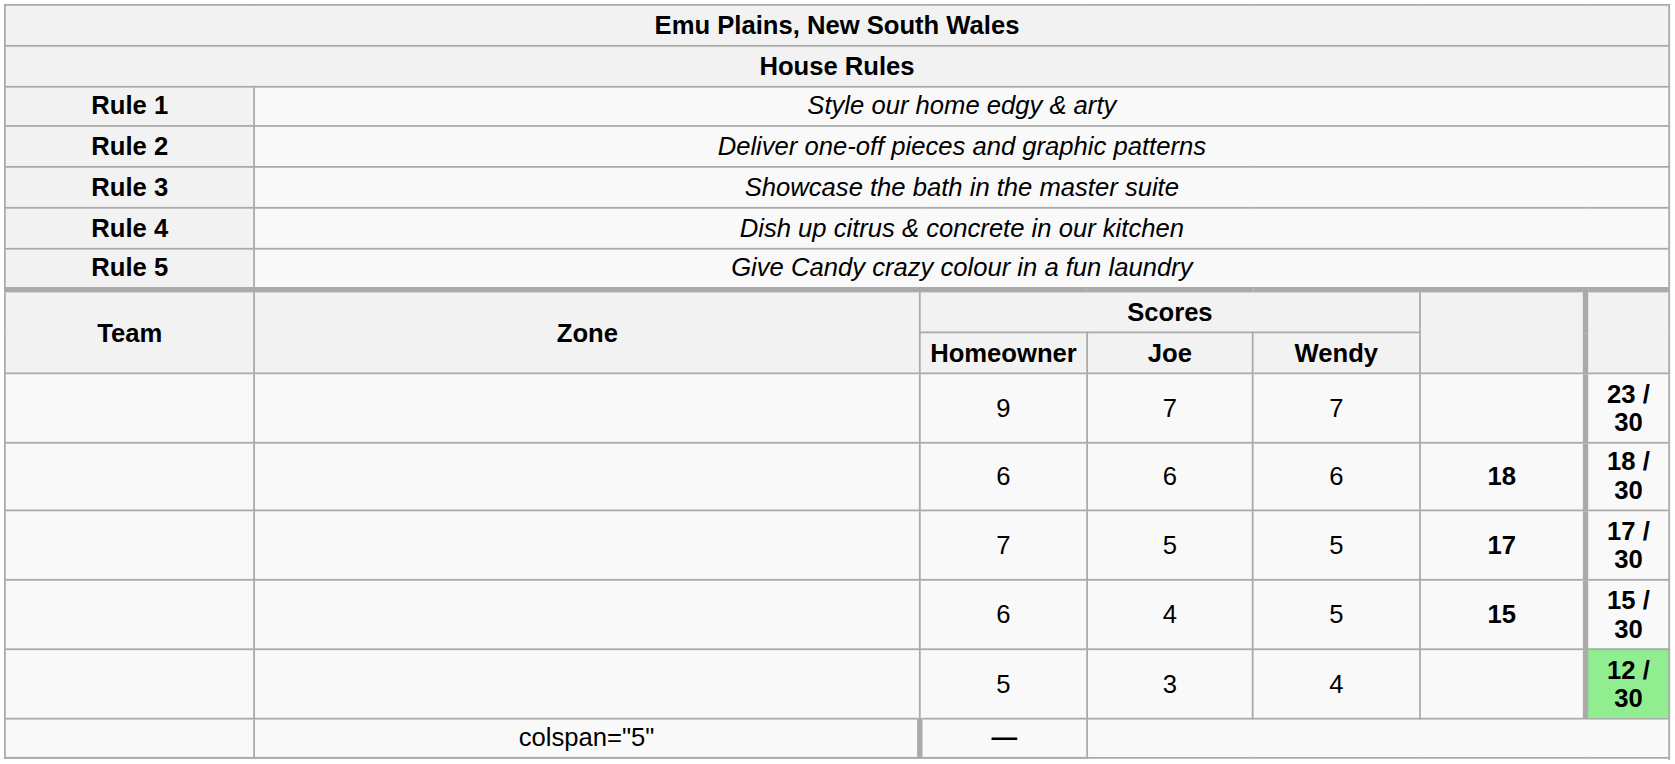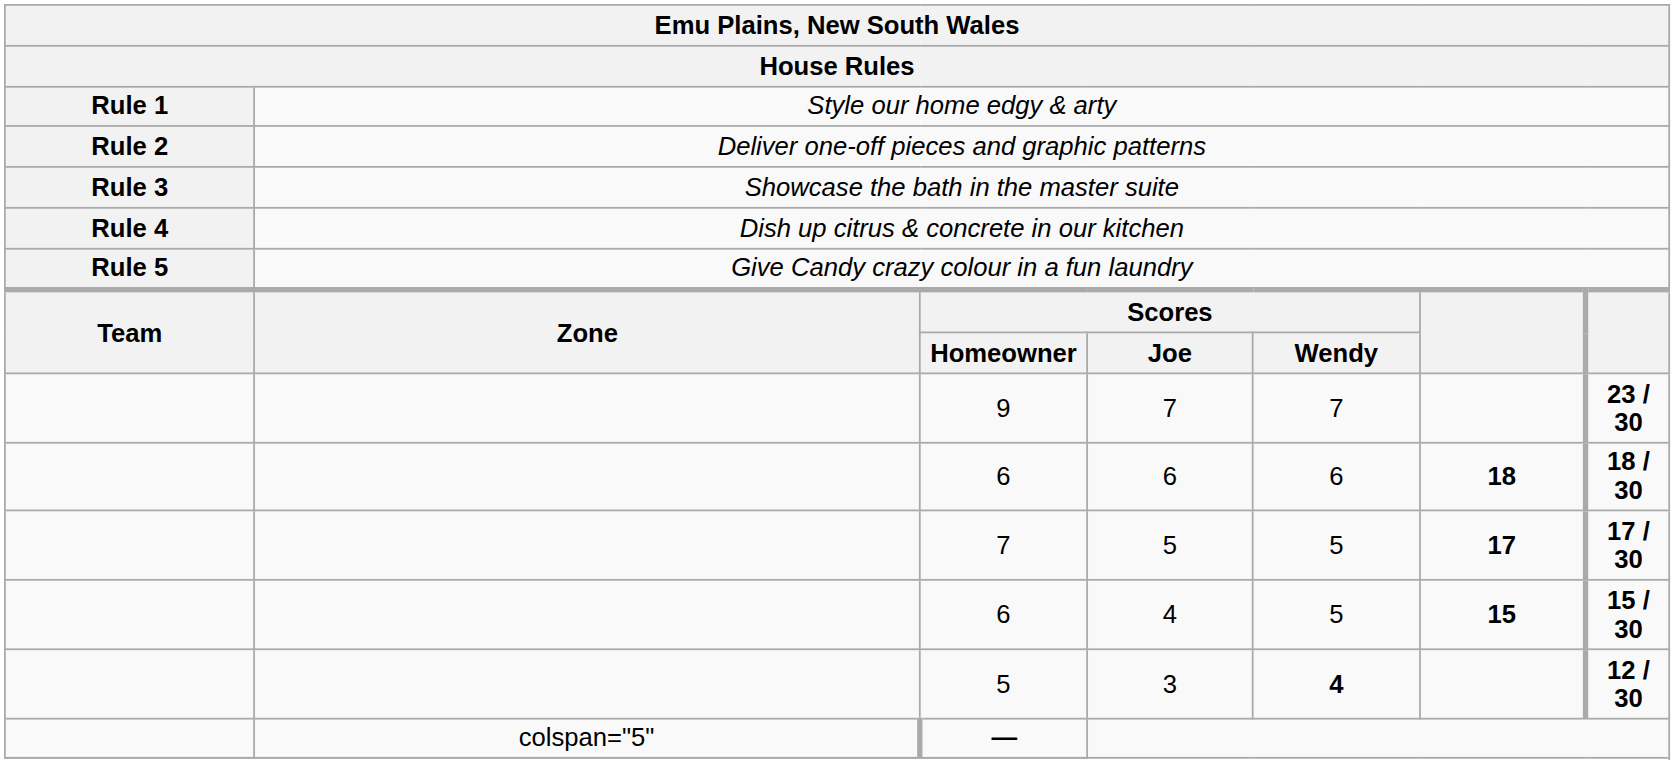(1336, 684) normal -> (1336, 684) bold
(1628, 684) lightgreen background -> (1628, 684) no background
